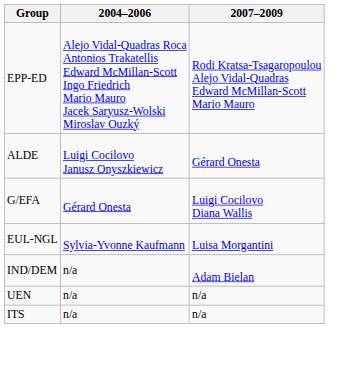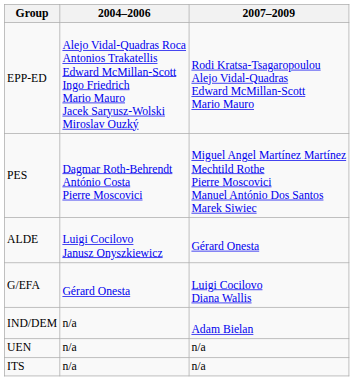+ row: (17, 175)
- row: (32, 238)
